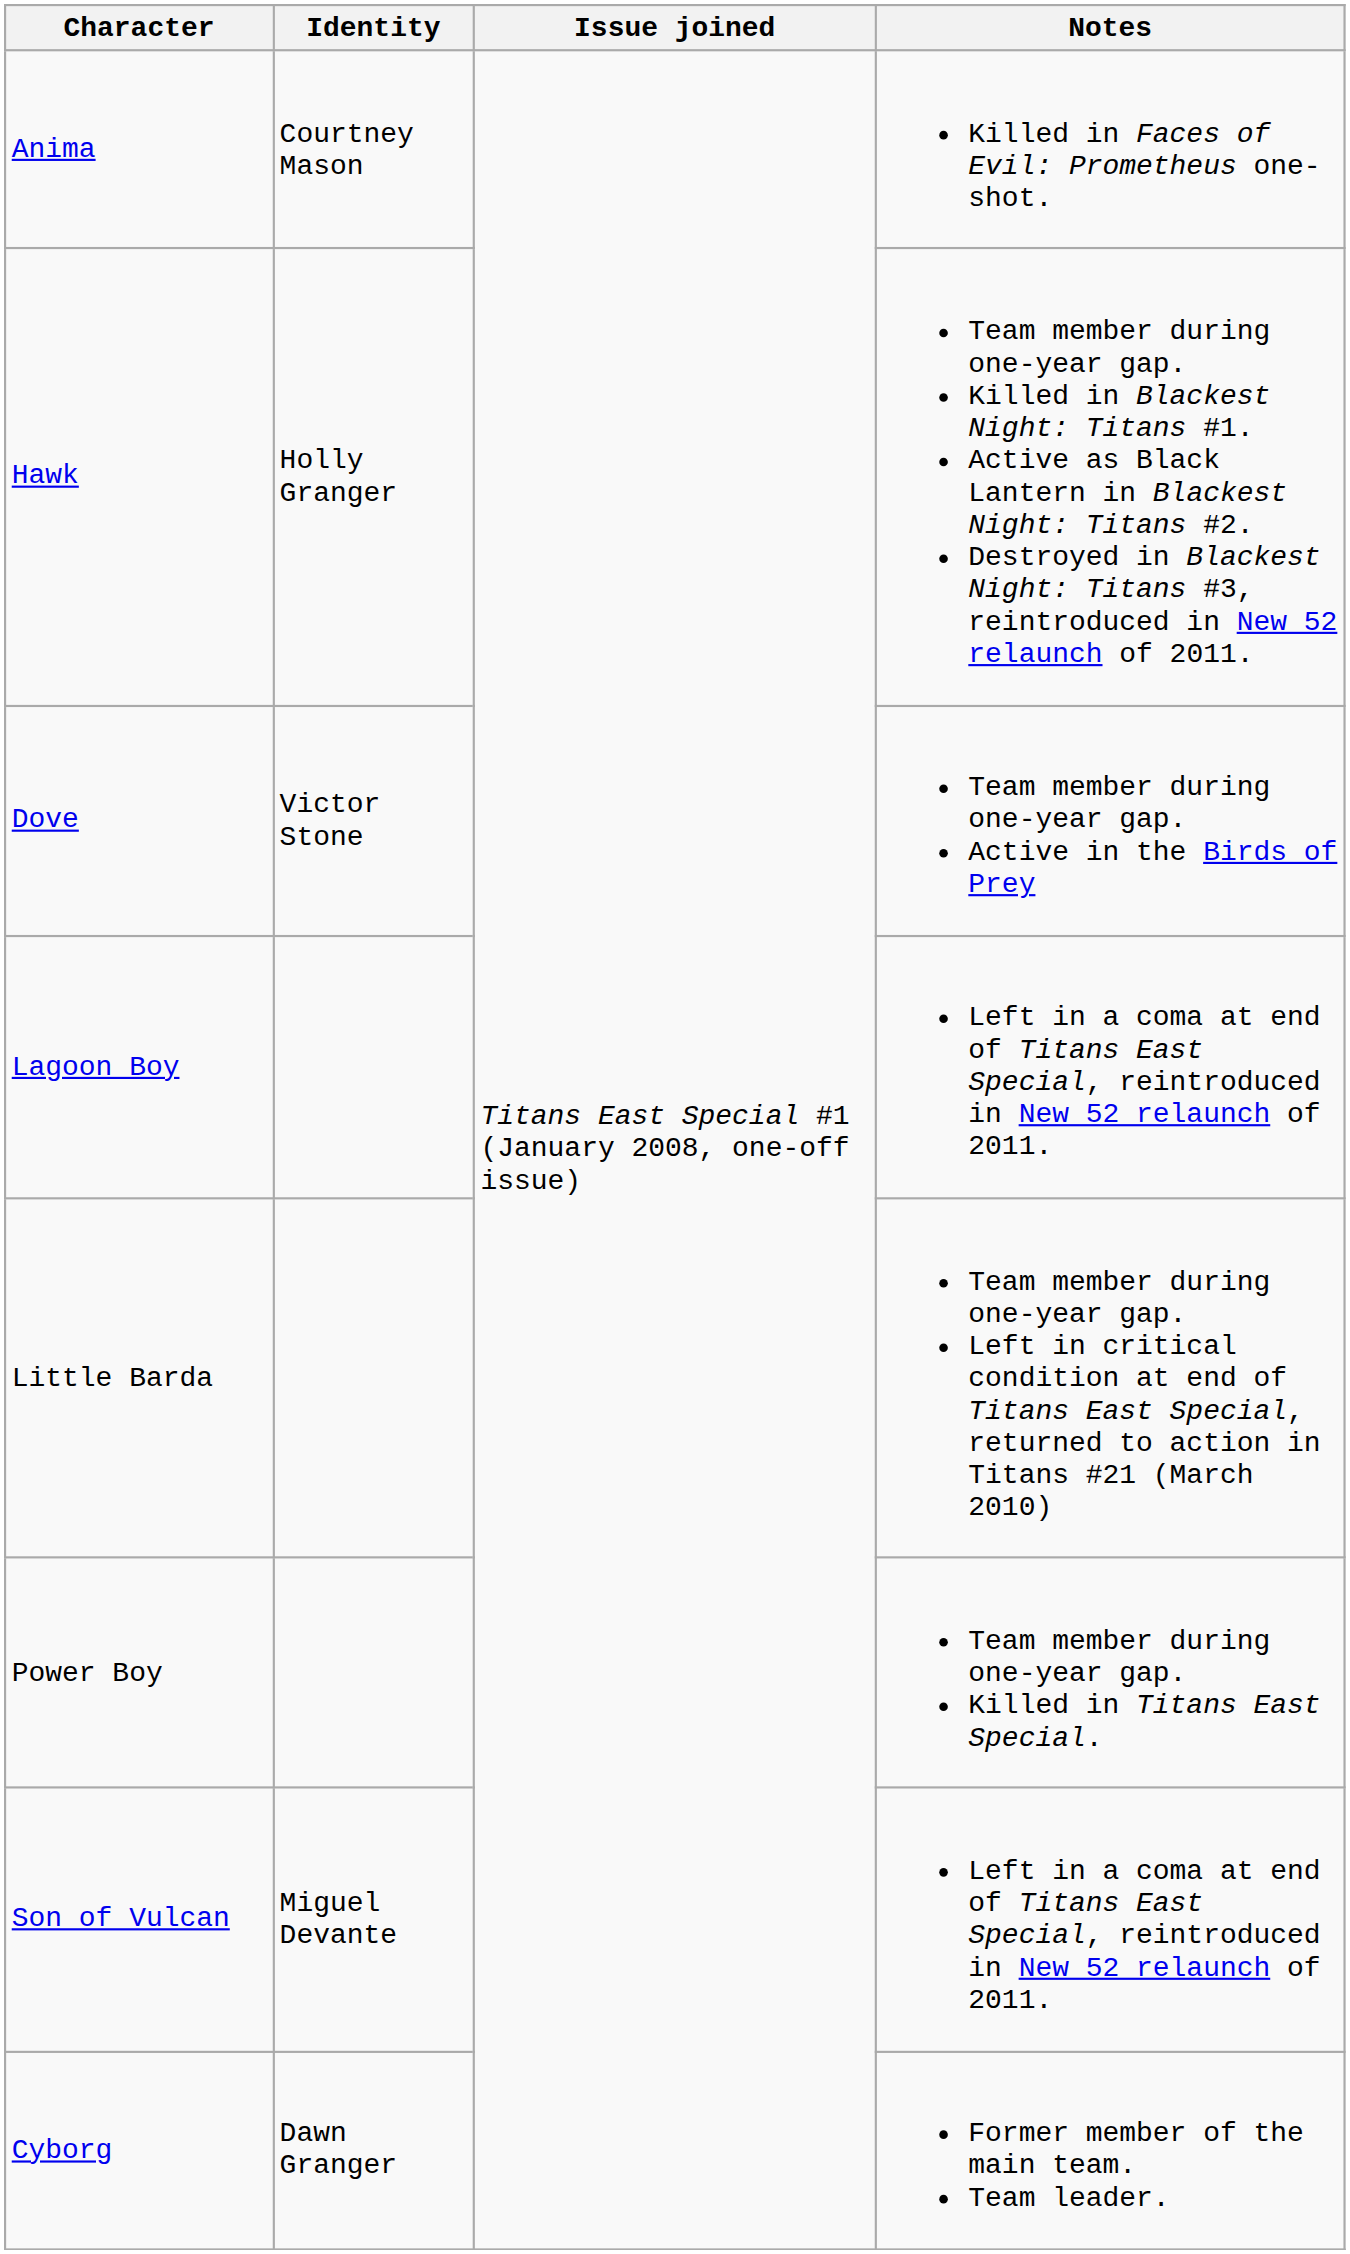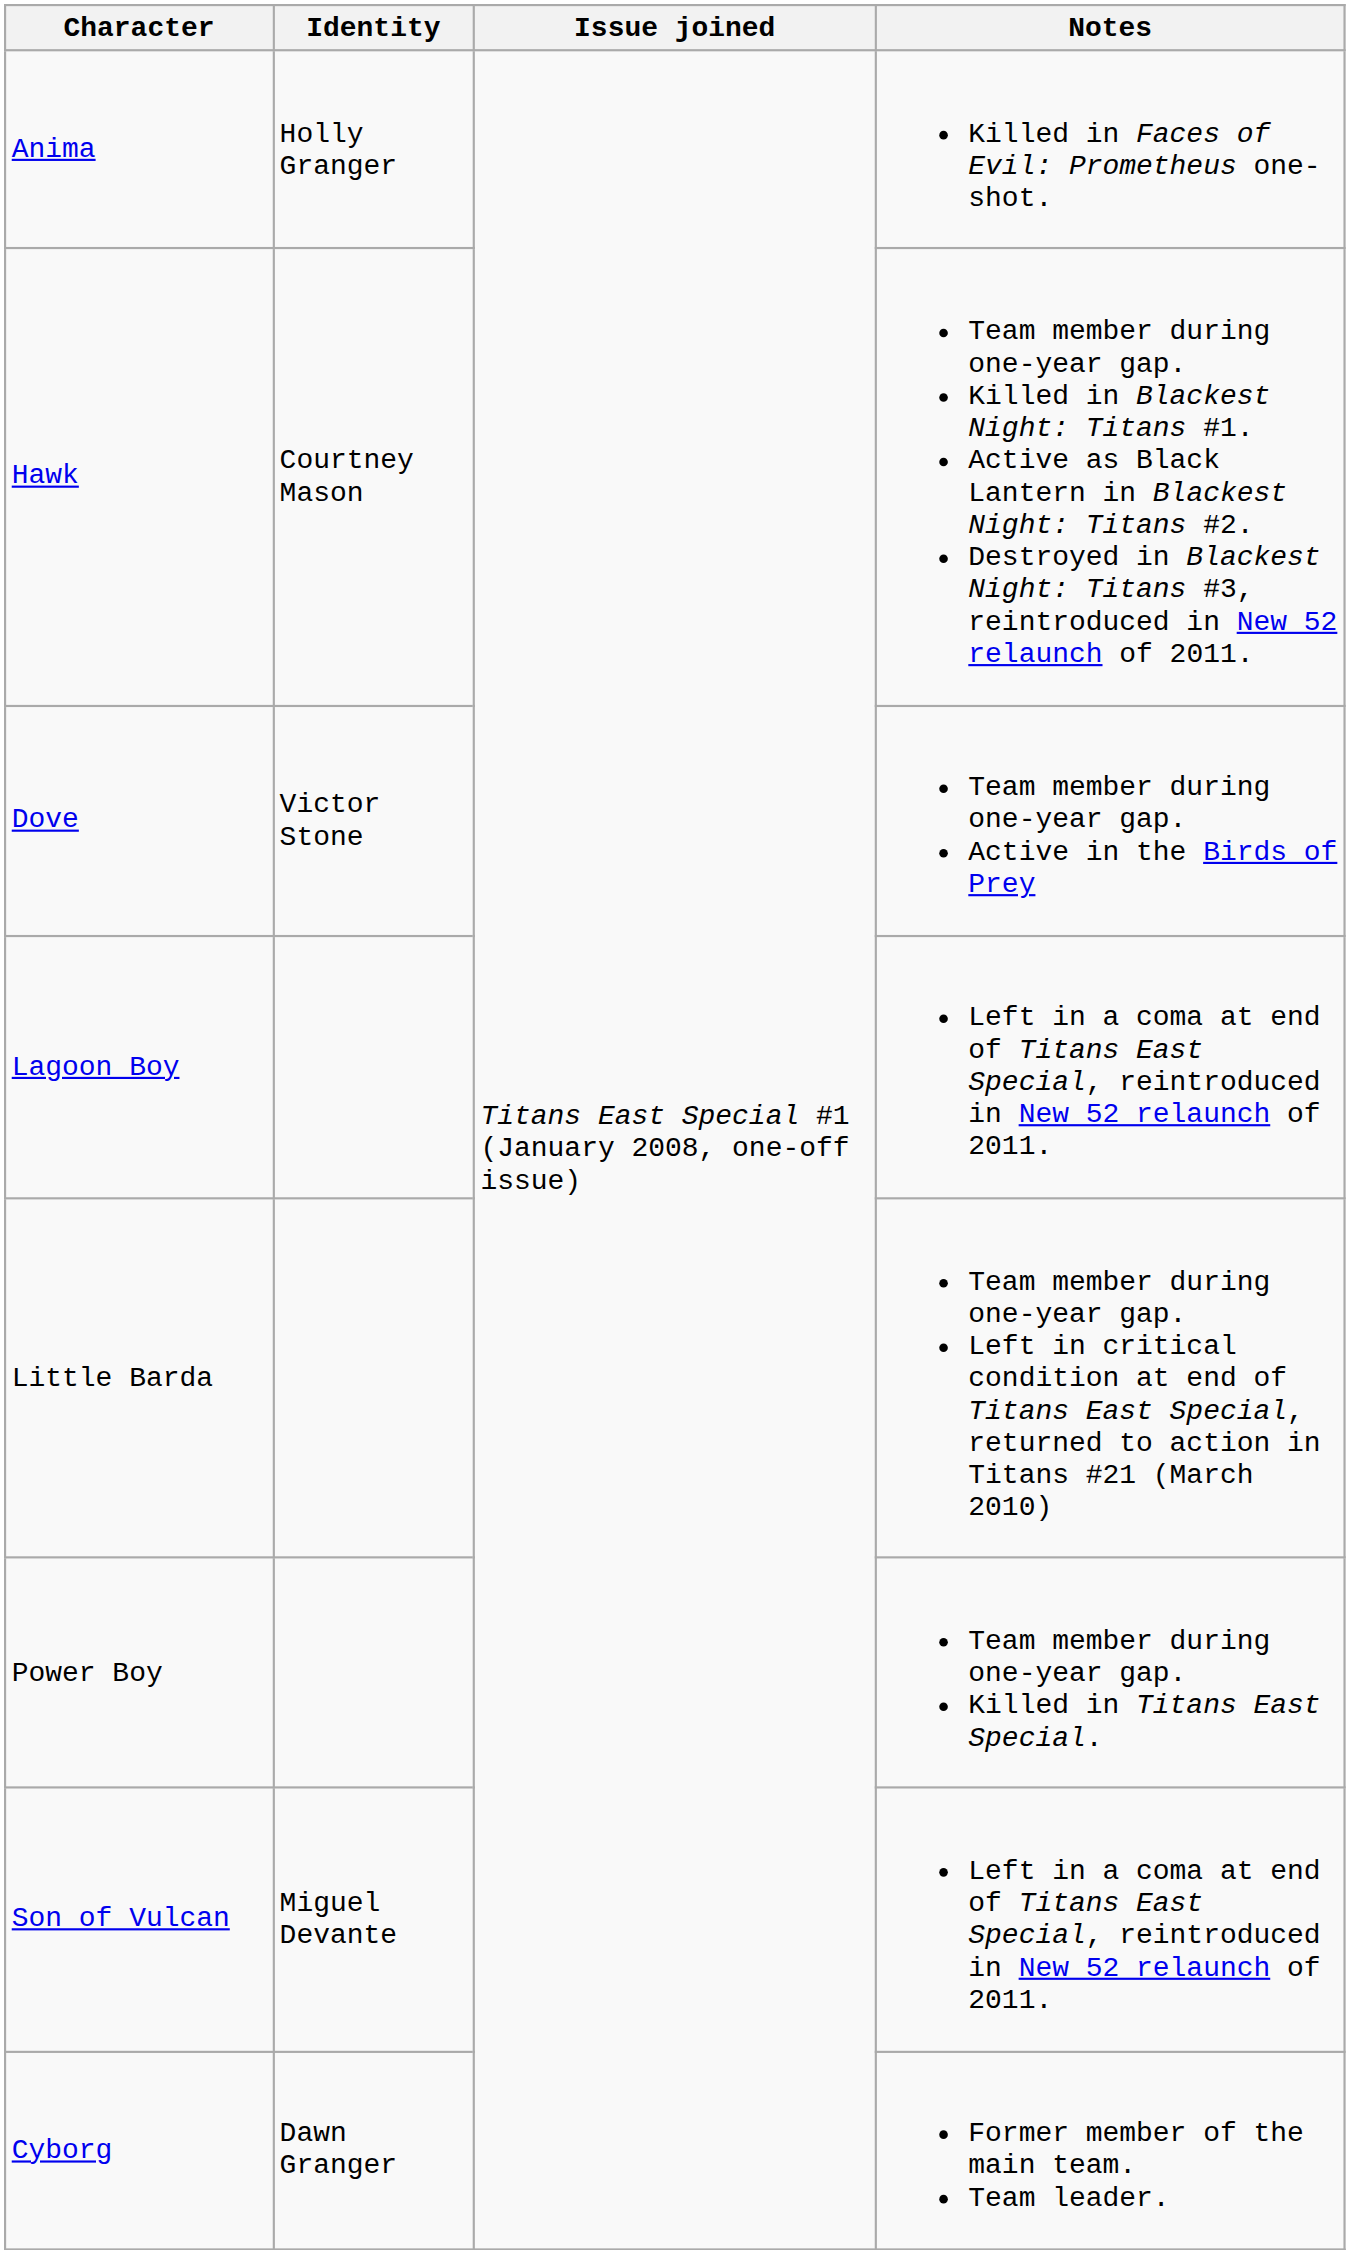(347, 150) Courtney Mason -> (338, 150) Holly Granger
(338, 477) Holly Granger -> (347, 477) Courtney Mason
